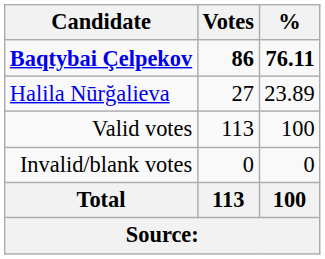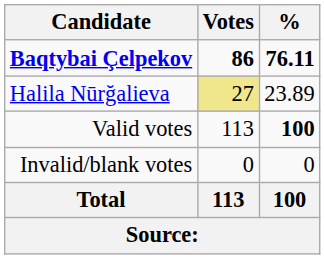(243, 93) no background -> (243, 93) khaki background
(298, 128) normal -> (298, 128) bold
